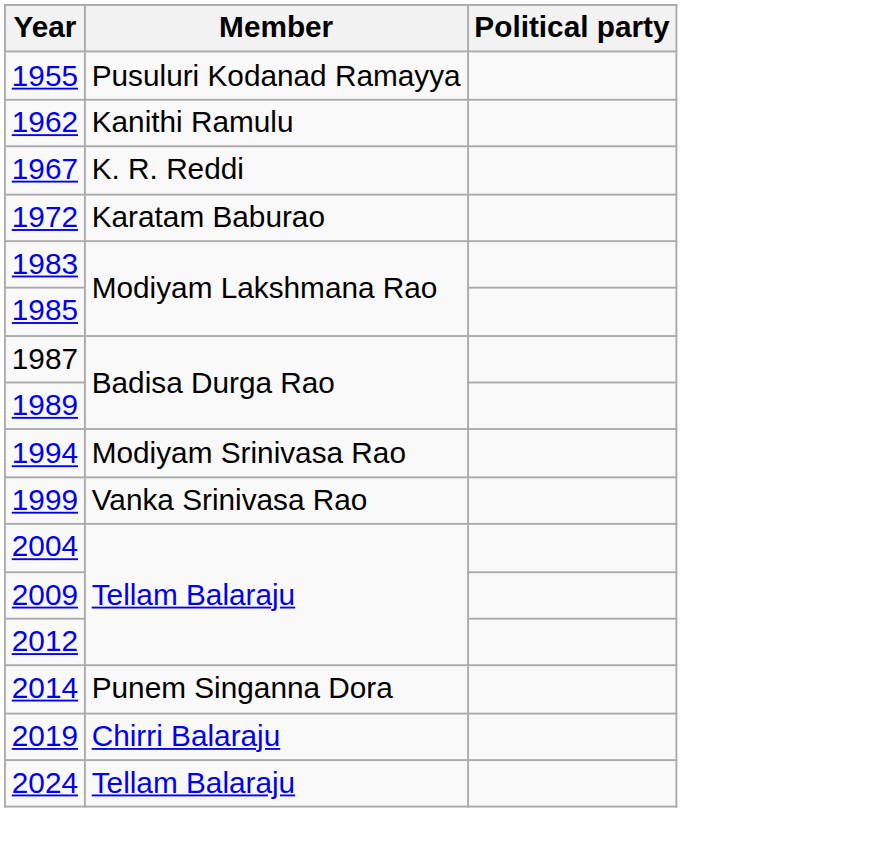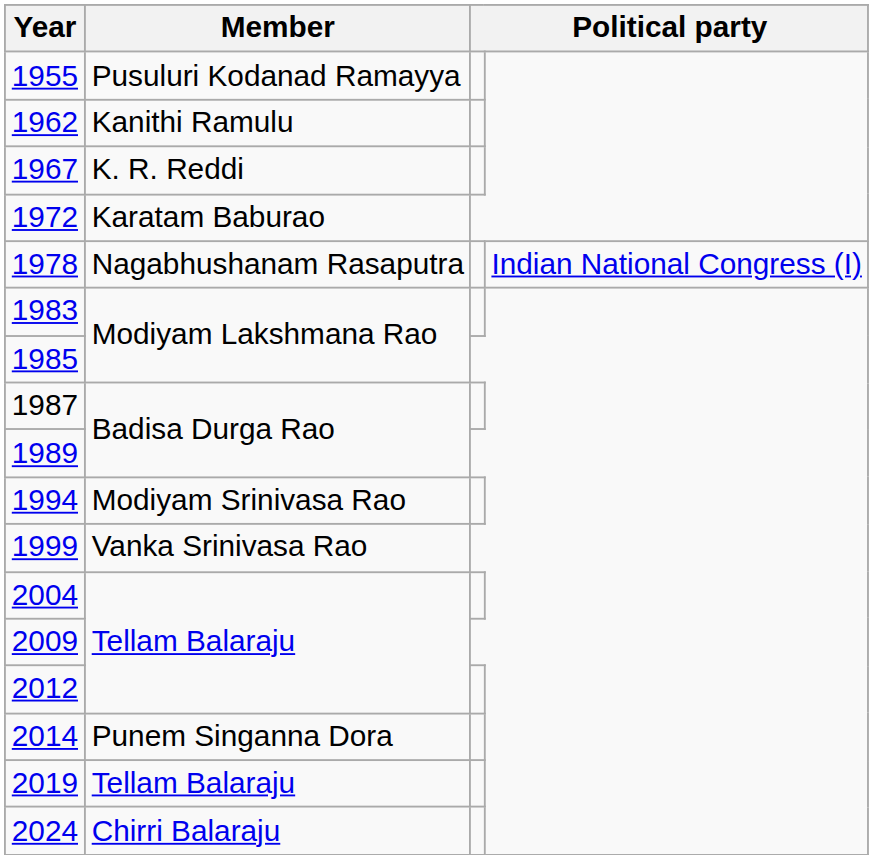+ row: (45, 264)
(186, 736) Chirri Balaraju -> (193, 783) Tellam Balaraju
(193, 783) Tellam Balaraju -> (186, 830) Chirri Balaraju
